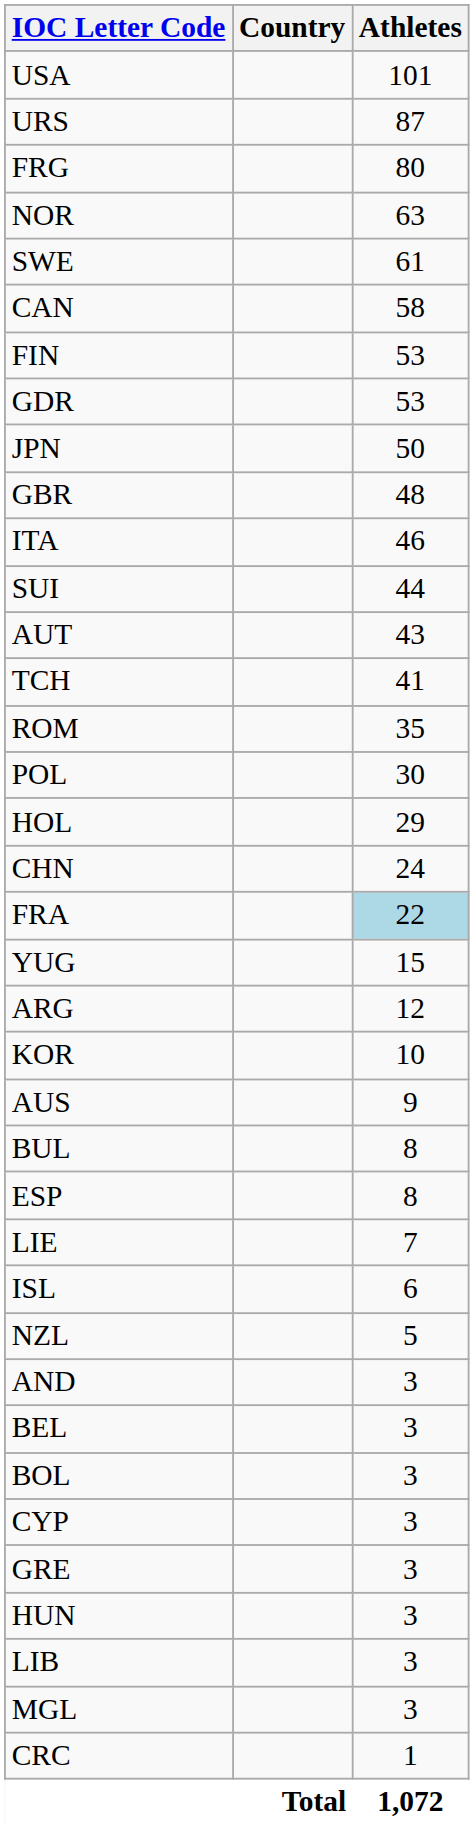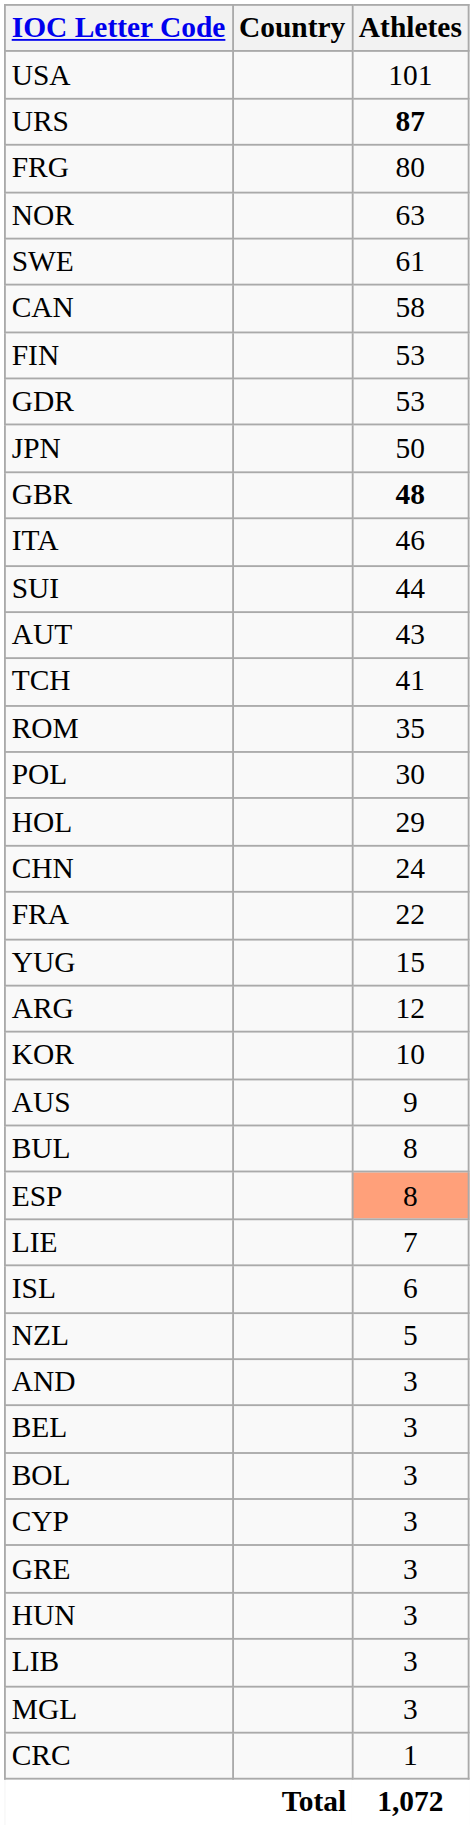(410, 121) normal -> (410, 121) bold
(410, 494) normal -> (410, 494) bold
(410, 914) lightblue background -> (410, 914) no background
(410, 1195) no background -> (410, 1195) lightsalmon background
